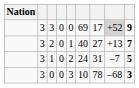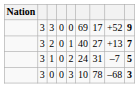(115, 28) lightgrey background -> (115, 28) no background
